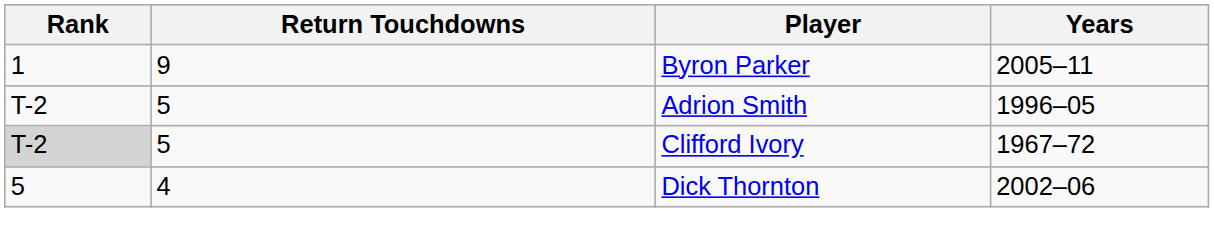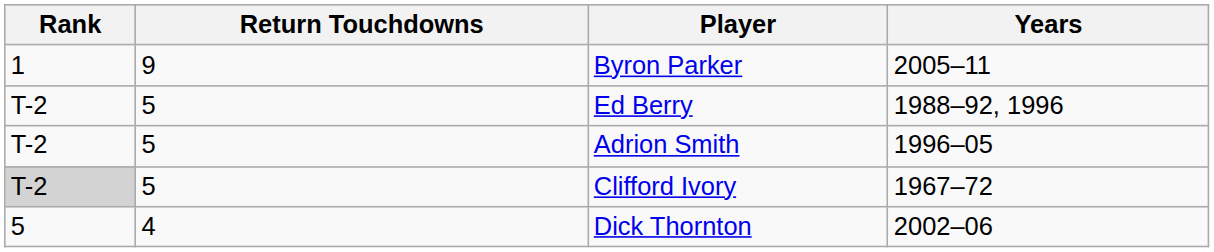+ row: (643, 105)
